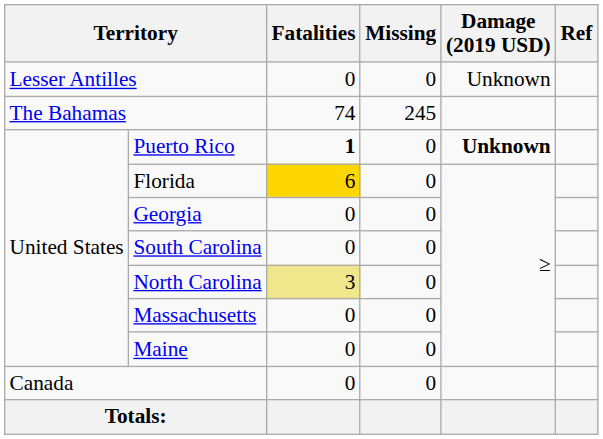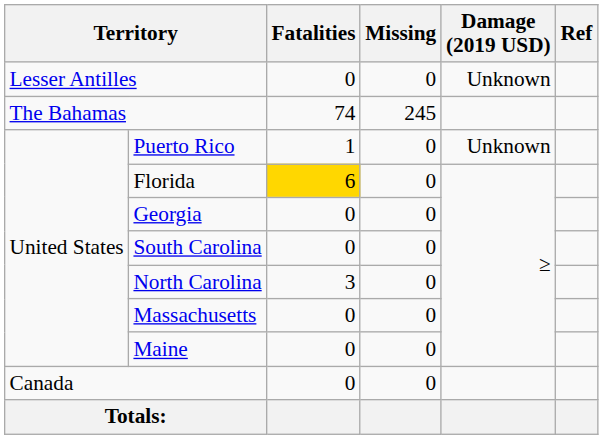(350, 146) bold -> (350, 146) normal
(506, 146) bold -> (509, 146) normal
(350, 281) khaki background -> (350, 281) no background
